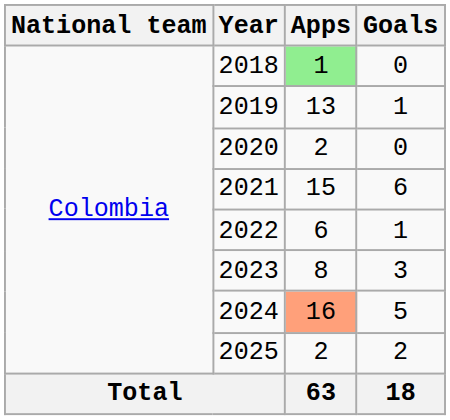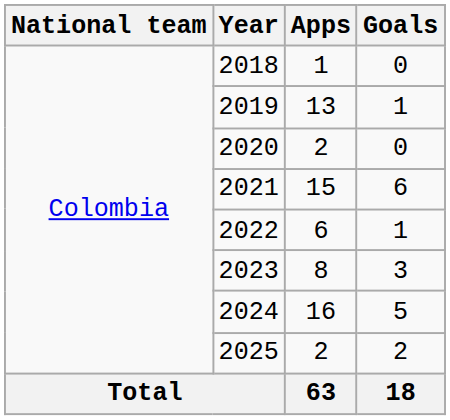(321, 66) lightgreen background -> (321, 66) no background
(321, 312) lightsalmon background -> (321, 312) no background
